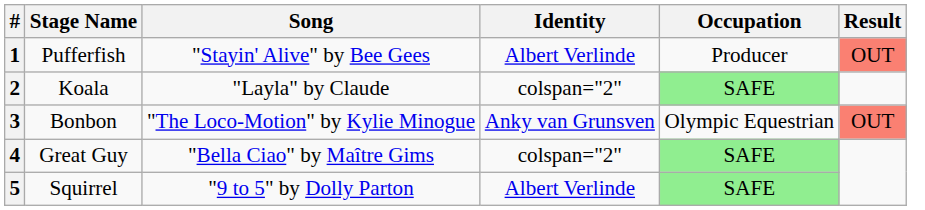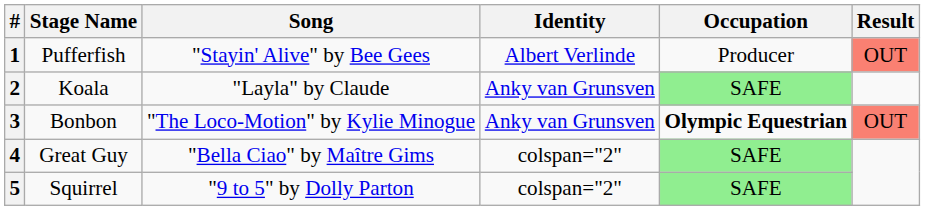(570, 88) colspan="2" -> (570, 88) Anky van Grunsven
(749, 121) normal -> (756, 121) bold
(570, 188) Albert Verlinde -> (570, 188) colspan="2"
